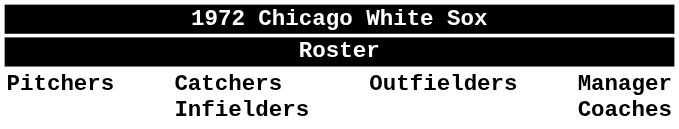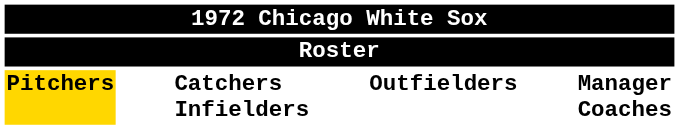(60, 85) no background -> (60, 85) gold background
